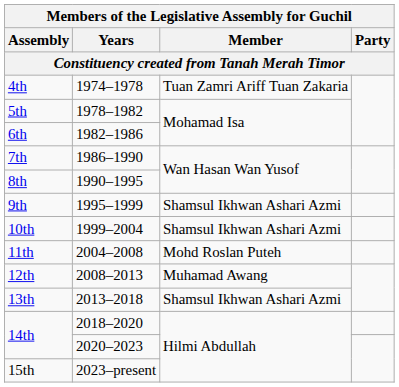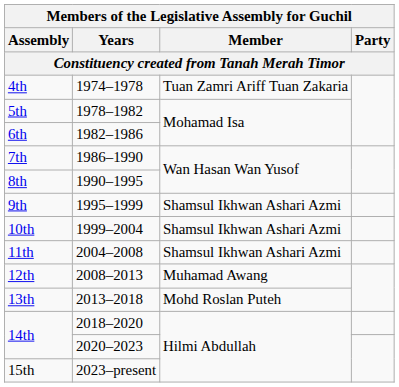(222, 252) Mohd Roslan Puteh -> (252, 252) Shamsul Ikhwan Ashari Azmi
(252, 299) Shamsul Ikhwan Ashari Azmi -> (222, 299) Mohd Roslan Puteh
